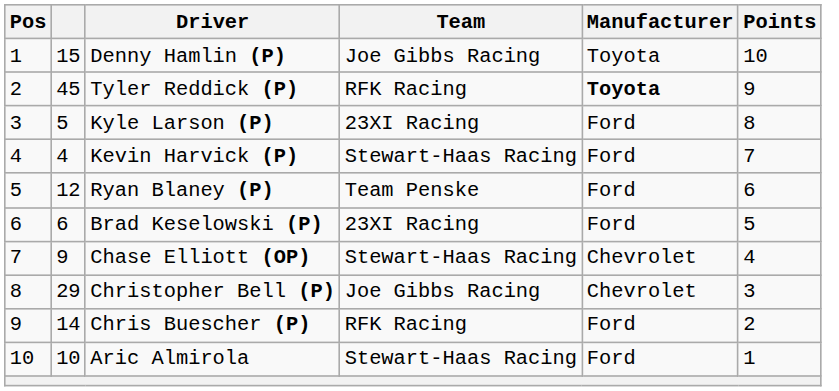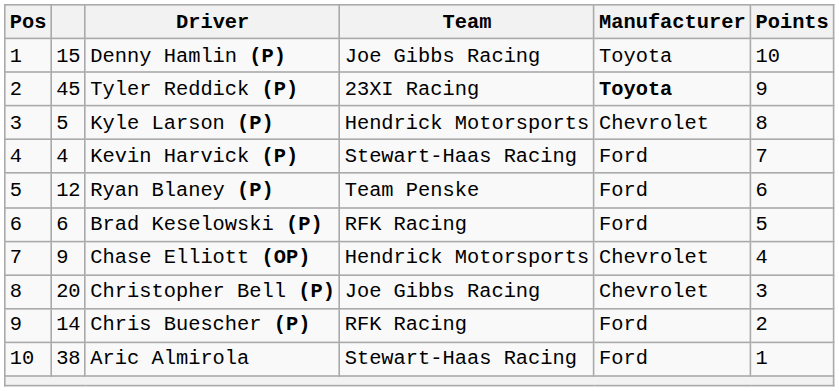(406, 89) RFK Racing -> (412, 89) 23XI Racing
(412, 123) 23XI Racing -> (467, 123) Hendrick Motorsports
(611, 123) Ford -> (654, 123) Chevrolet
(412, 224) 23XI Racing -> (406, 224) RFK Racing
(461, 258) Stewart-Haas Racing -> (467, 258) Hendrick Motorsports
(68, 291) 29 -> (68, 291) 20
(68, 359) 10 -> (68, 359) 38
